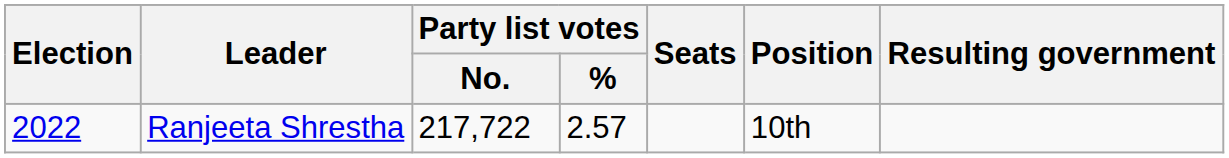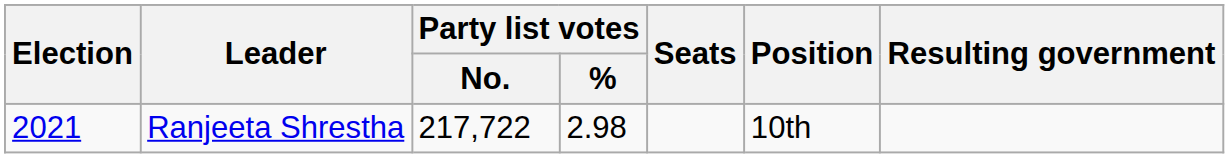(47, 127) 2022 -> (47, 127) 2021
(597, 127) 2.57 -> (597, 127) 2.98
